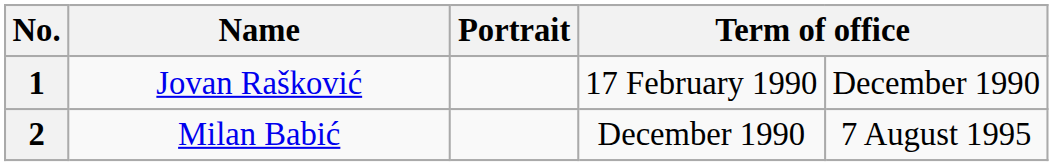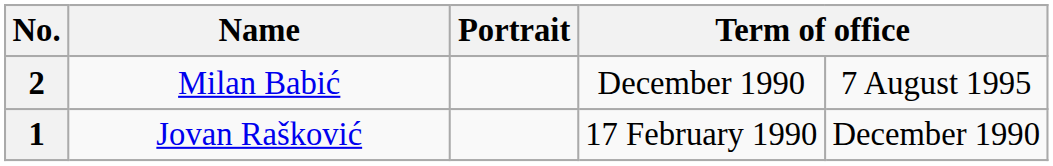rows swapped: (37, 82) <-> (37, 133)
